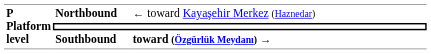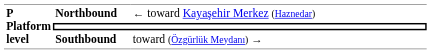(202, 39) bold -> (198, 39) normal
